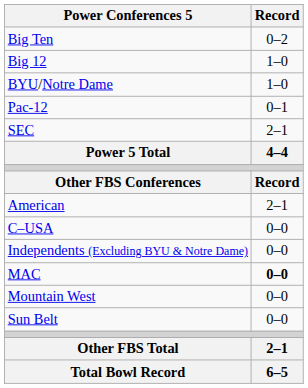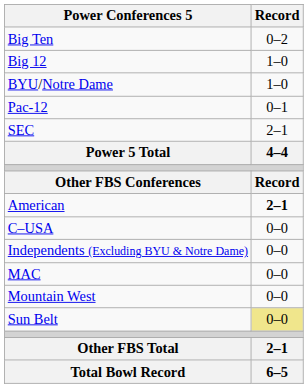(277, 205) normal -> (277, 205) bold
(277, 273) bold -> (277, 273) normal
(277, 319) no background -> (277, 319) khaki background
